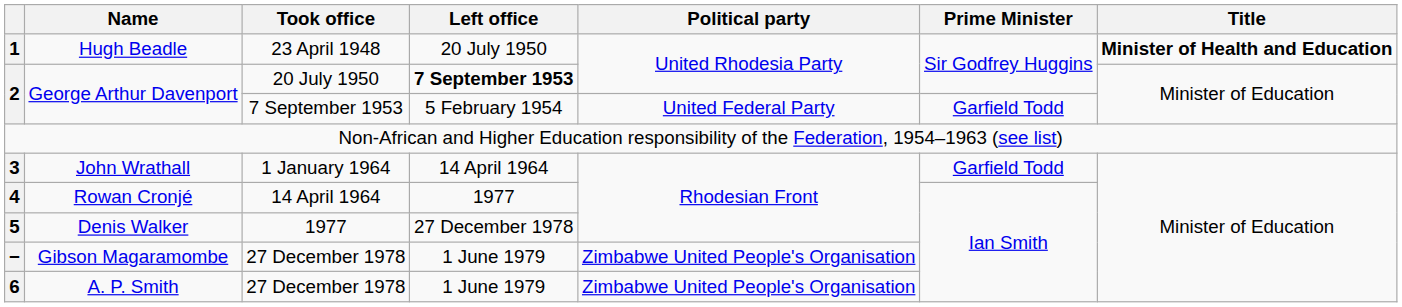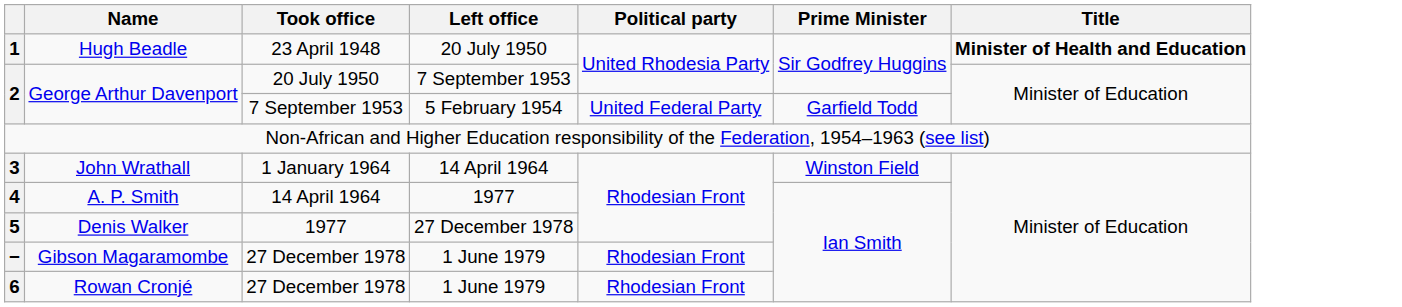(494, 78) bold -> (494, 78) normal
(1008, 167) Garfield Todd -> (862, 167) Winston Field
(133, 197) Rowan Cronjé -> (133, 197) A. P. Smith
(749, 256) Zimbabwe United People's Organisation -> (676, 256) Rhodesian Front
(133, 286) A. P. Smith -> (133, 286) Rowan Cronjé
(749, 286) Zimbabwe United People's Organisation -> (676, 286) Rhodesian Front
